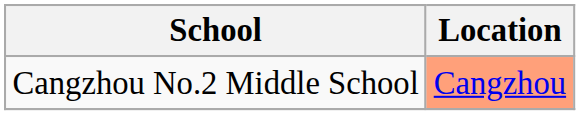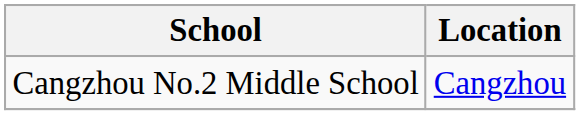(500, 82) lightsalmon background -> (500, 82) no background
